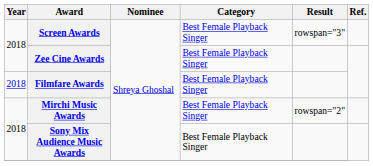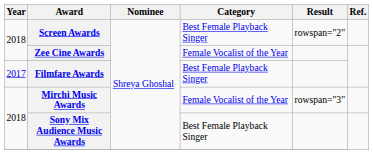(320, 32) rowspan="3" -> (320, 32) rowspan="2"
(225, 58) Best Female Playback Singer -> (235, 53) Female Vocalist of the Year
(16, 84) 2018 -> (16, 73) 2017
(225, 110) Best Female Playback Singer -> (235, 100) Female Vocalist of the Year
(320, 110) rowspan="2" -> (320, 100) rowspan="3"
